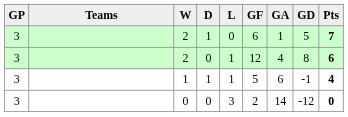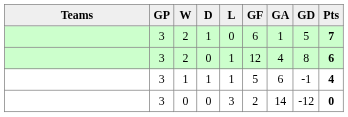columns swapped: (101, 15) <-> (17, 15)
